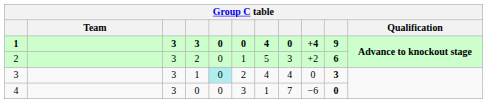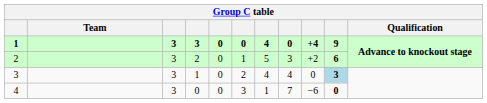(220, 75) paleturquoise background -> (220, 75) no background
(336, 75) no background -> (336, 75) lightblue background
